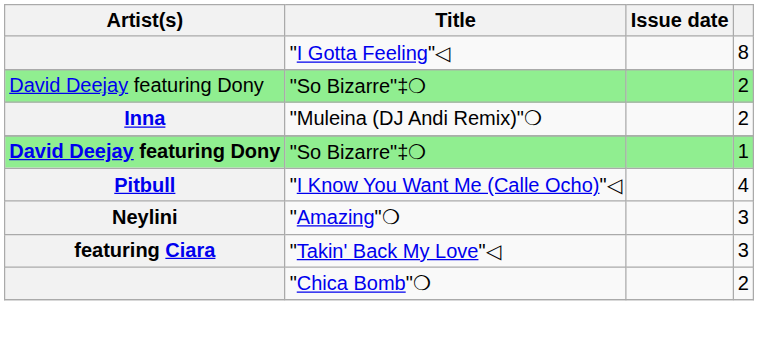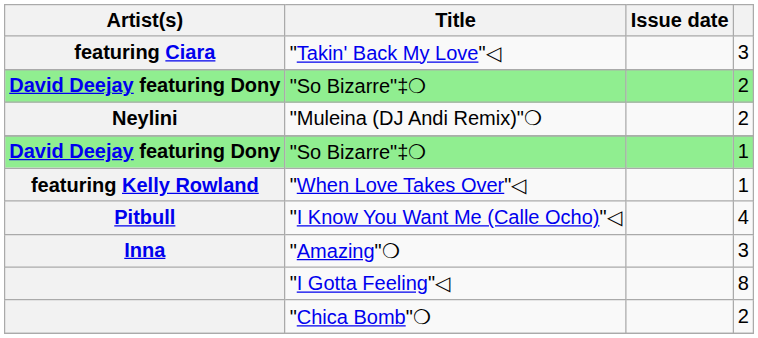rows swapped: (395, 251) <-> (370, 53)
(137, 85) normal -> (145, 85) bold
(145, 118) Inna -> (145, 118) Neylini
+ row: (408, 185)
(145, 217) Neylini -> (145, 250) Inna
